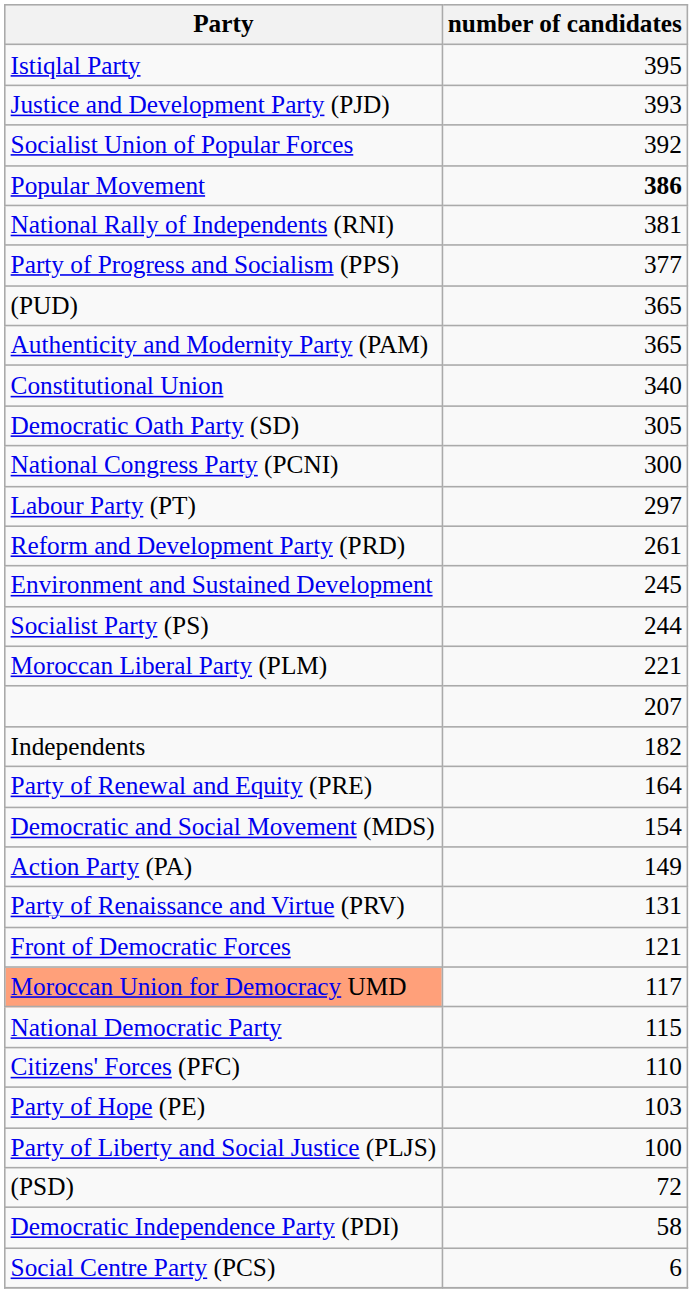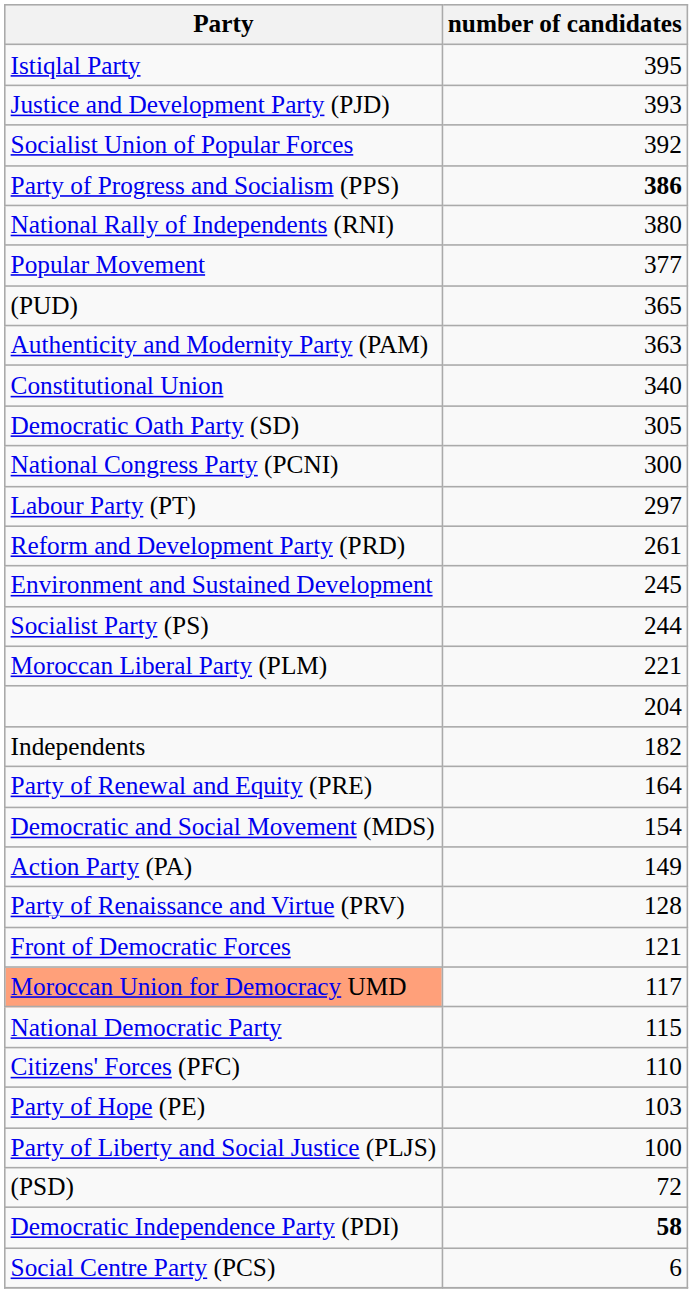(108, 184) Popular Movement -> (205, 184) Party of Progress and Socialism (PPS)
(663, 225) 381 -> (663, 225) 380
(205, 265) Party of Progress and Socialism (PPS) -> (108, 265) Popular Movement
(663, 345) 365 -> (663, 345) 363
(663, 706) 207 -> (663, 706) 204
(663, 906) 131 -> (663, 906) 128
(669, 1227) normal -> (669, 1227) bold
